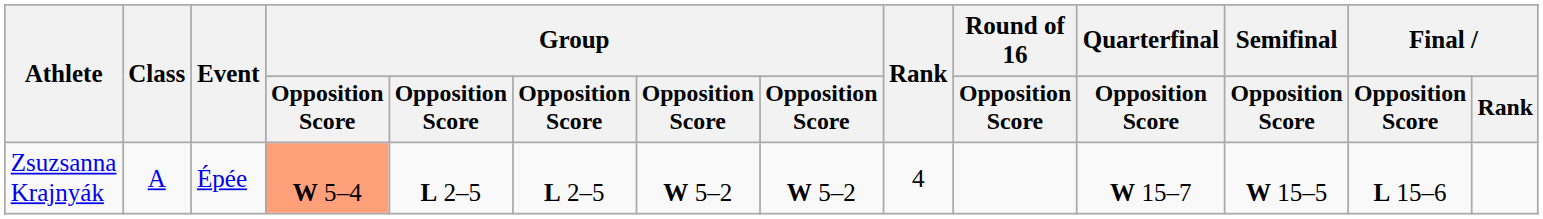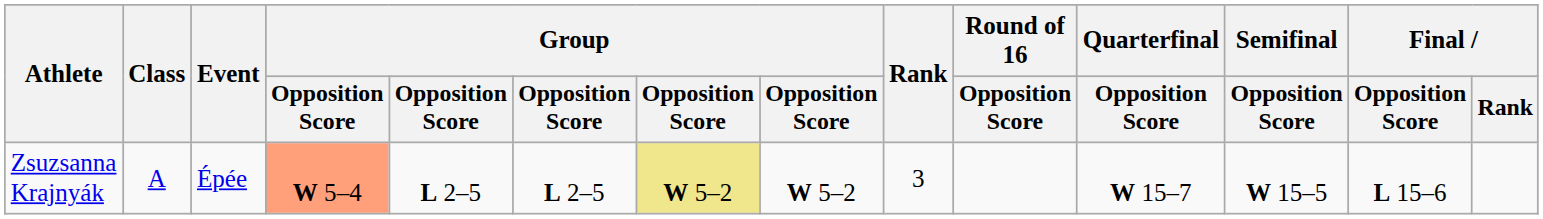(698, 192) no background -> (698, 192) khaki background
(918, 178) 4 -> (918, 178) 3
